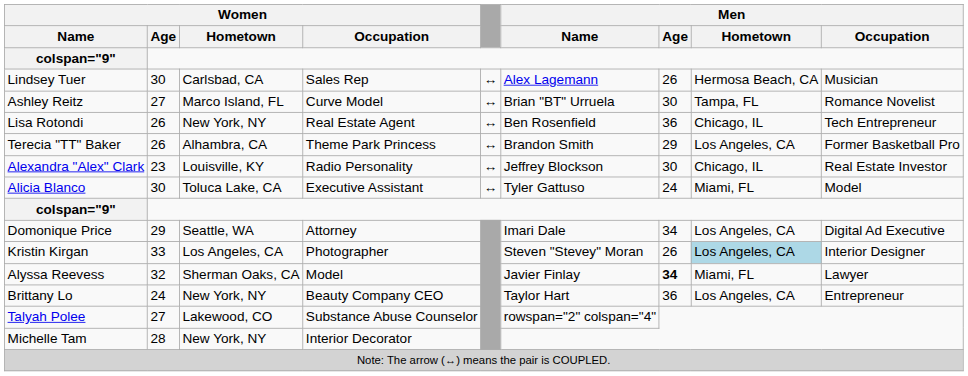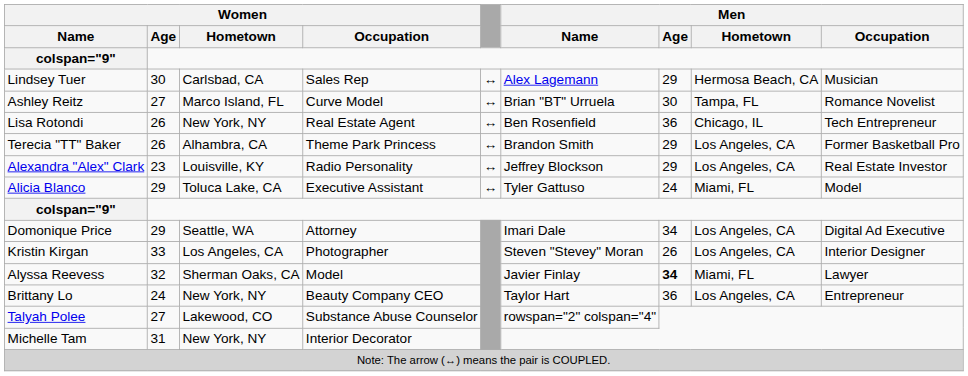(670, 79) 26 -> (670, 79) 29
(670, 166) 30 -> (670, 166) 29
(729, 166) Chicago, IL -> (745, 166) Los Angeles, CA
(158, 187) 30 -> (158, 187) 29
(745, 252) lightblue background -> (745, 252) no background
(158, 338) 28 -> (158, 338) 31
